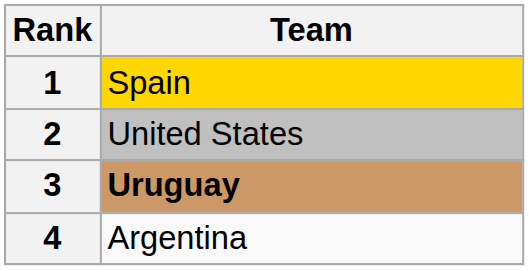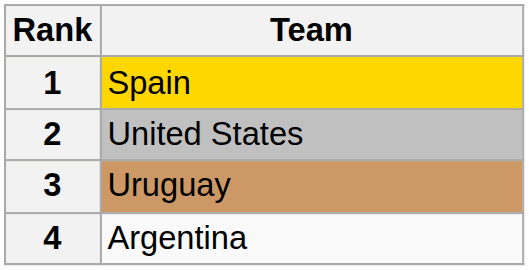(174, 185) bold -> (169, 185) normal
